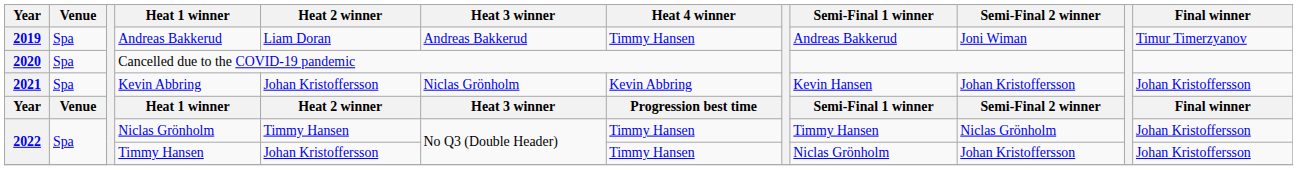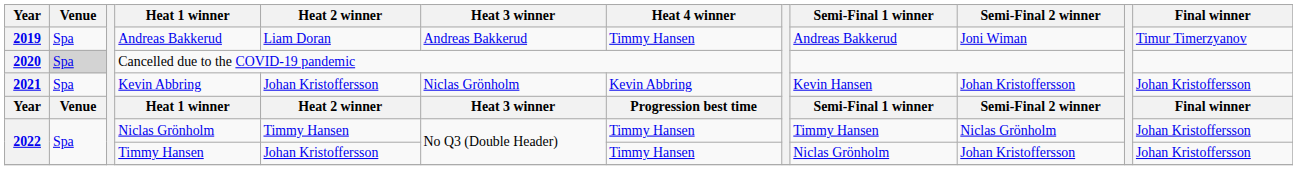(63, 61) no background -> (63, 61) lightgrey background
